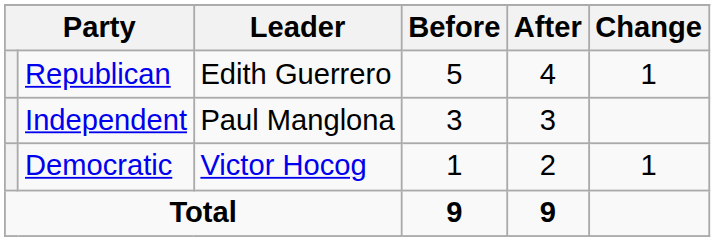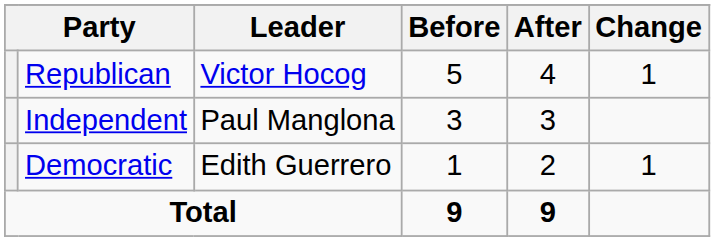(296, 73) Edith Guerrero -> (284, 73) Victor Hocog
(284, 166) Victor Hocog -> (296, 166) Edith Guerrero
